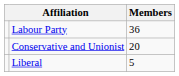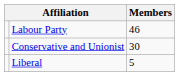(134, 29) 36 -> (134, 29) 46
(134, 46) 20 -> (134, 46) 30
